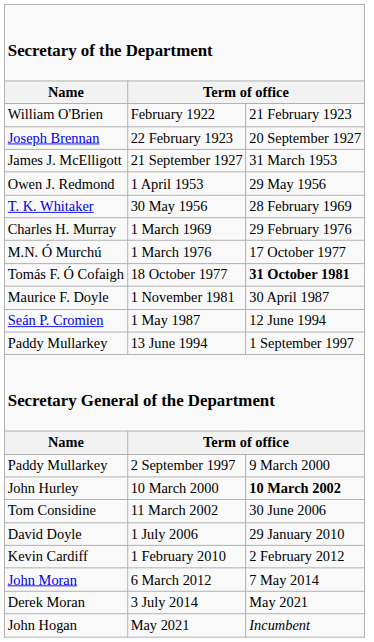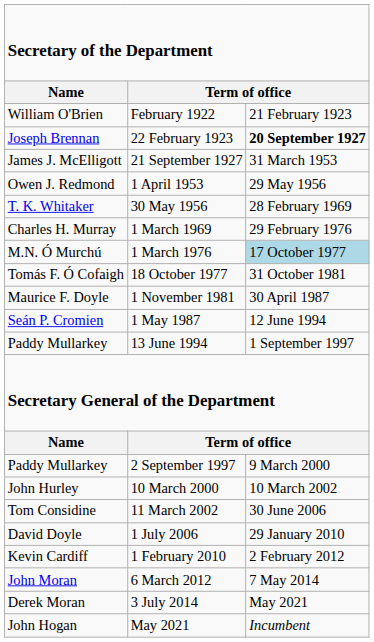(305, 137) normal -> (308, 137) bold
(298, 252) no background -> (298, 252) lightblue background
(300, 274) bold -> (298, 274) normal
(295, 488) bold -> (293, 488) normal
